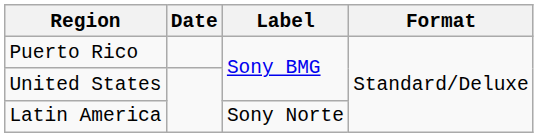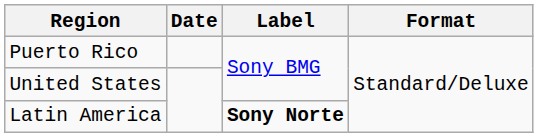(285, 116) normal -> (285, 116) bold
